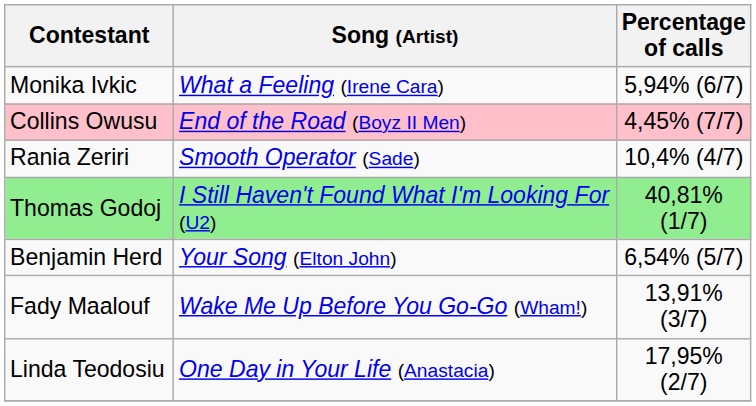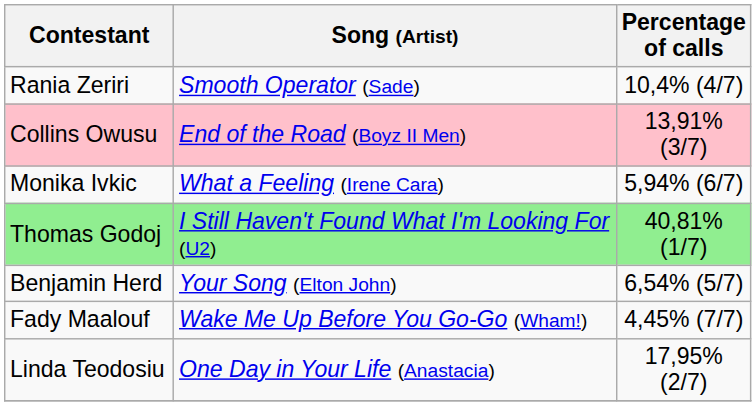rows swapped: (73, 85) <-> (70, 158)
(684, 121) 4,45% (7/7) -> (684, 134) 13,91% (3/7)
(684, 306) 13,91% (3/7) -> (684, 319) 4,45% (7/7)
